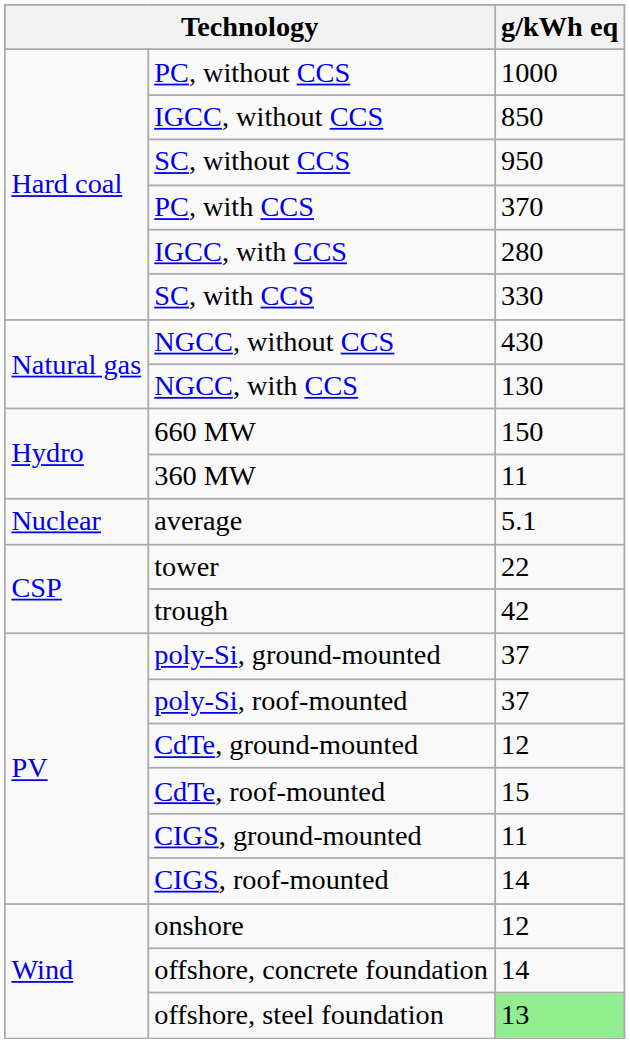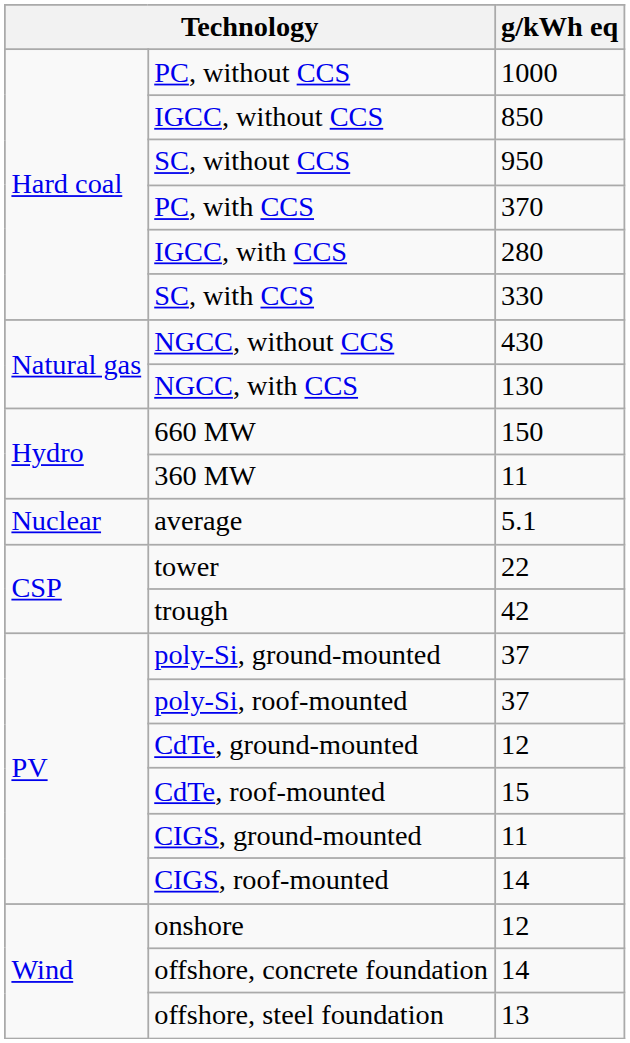(515, 1015) lightgreen background -> (515, 1015) no background
